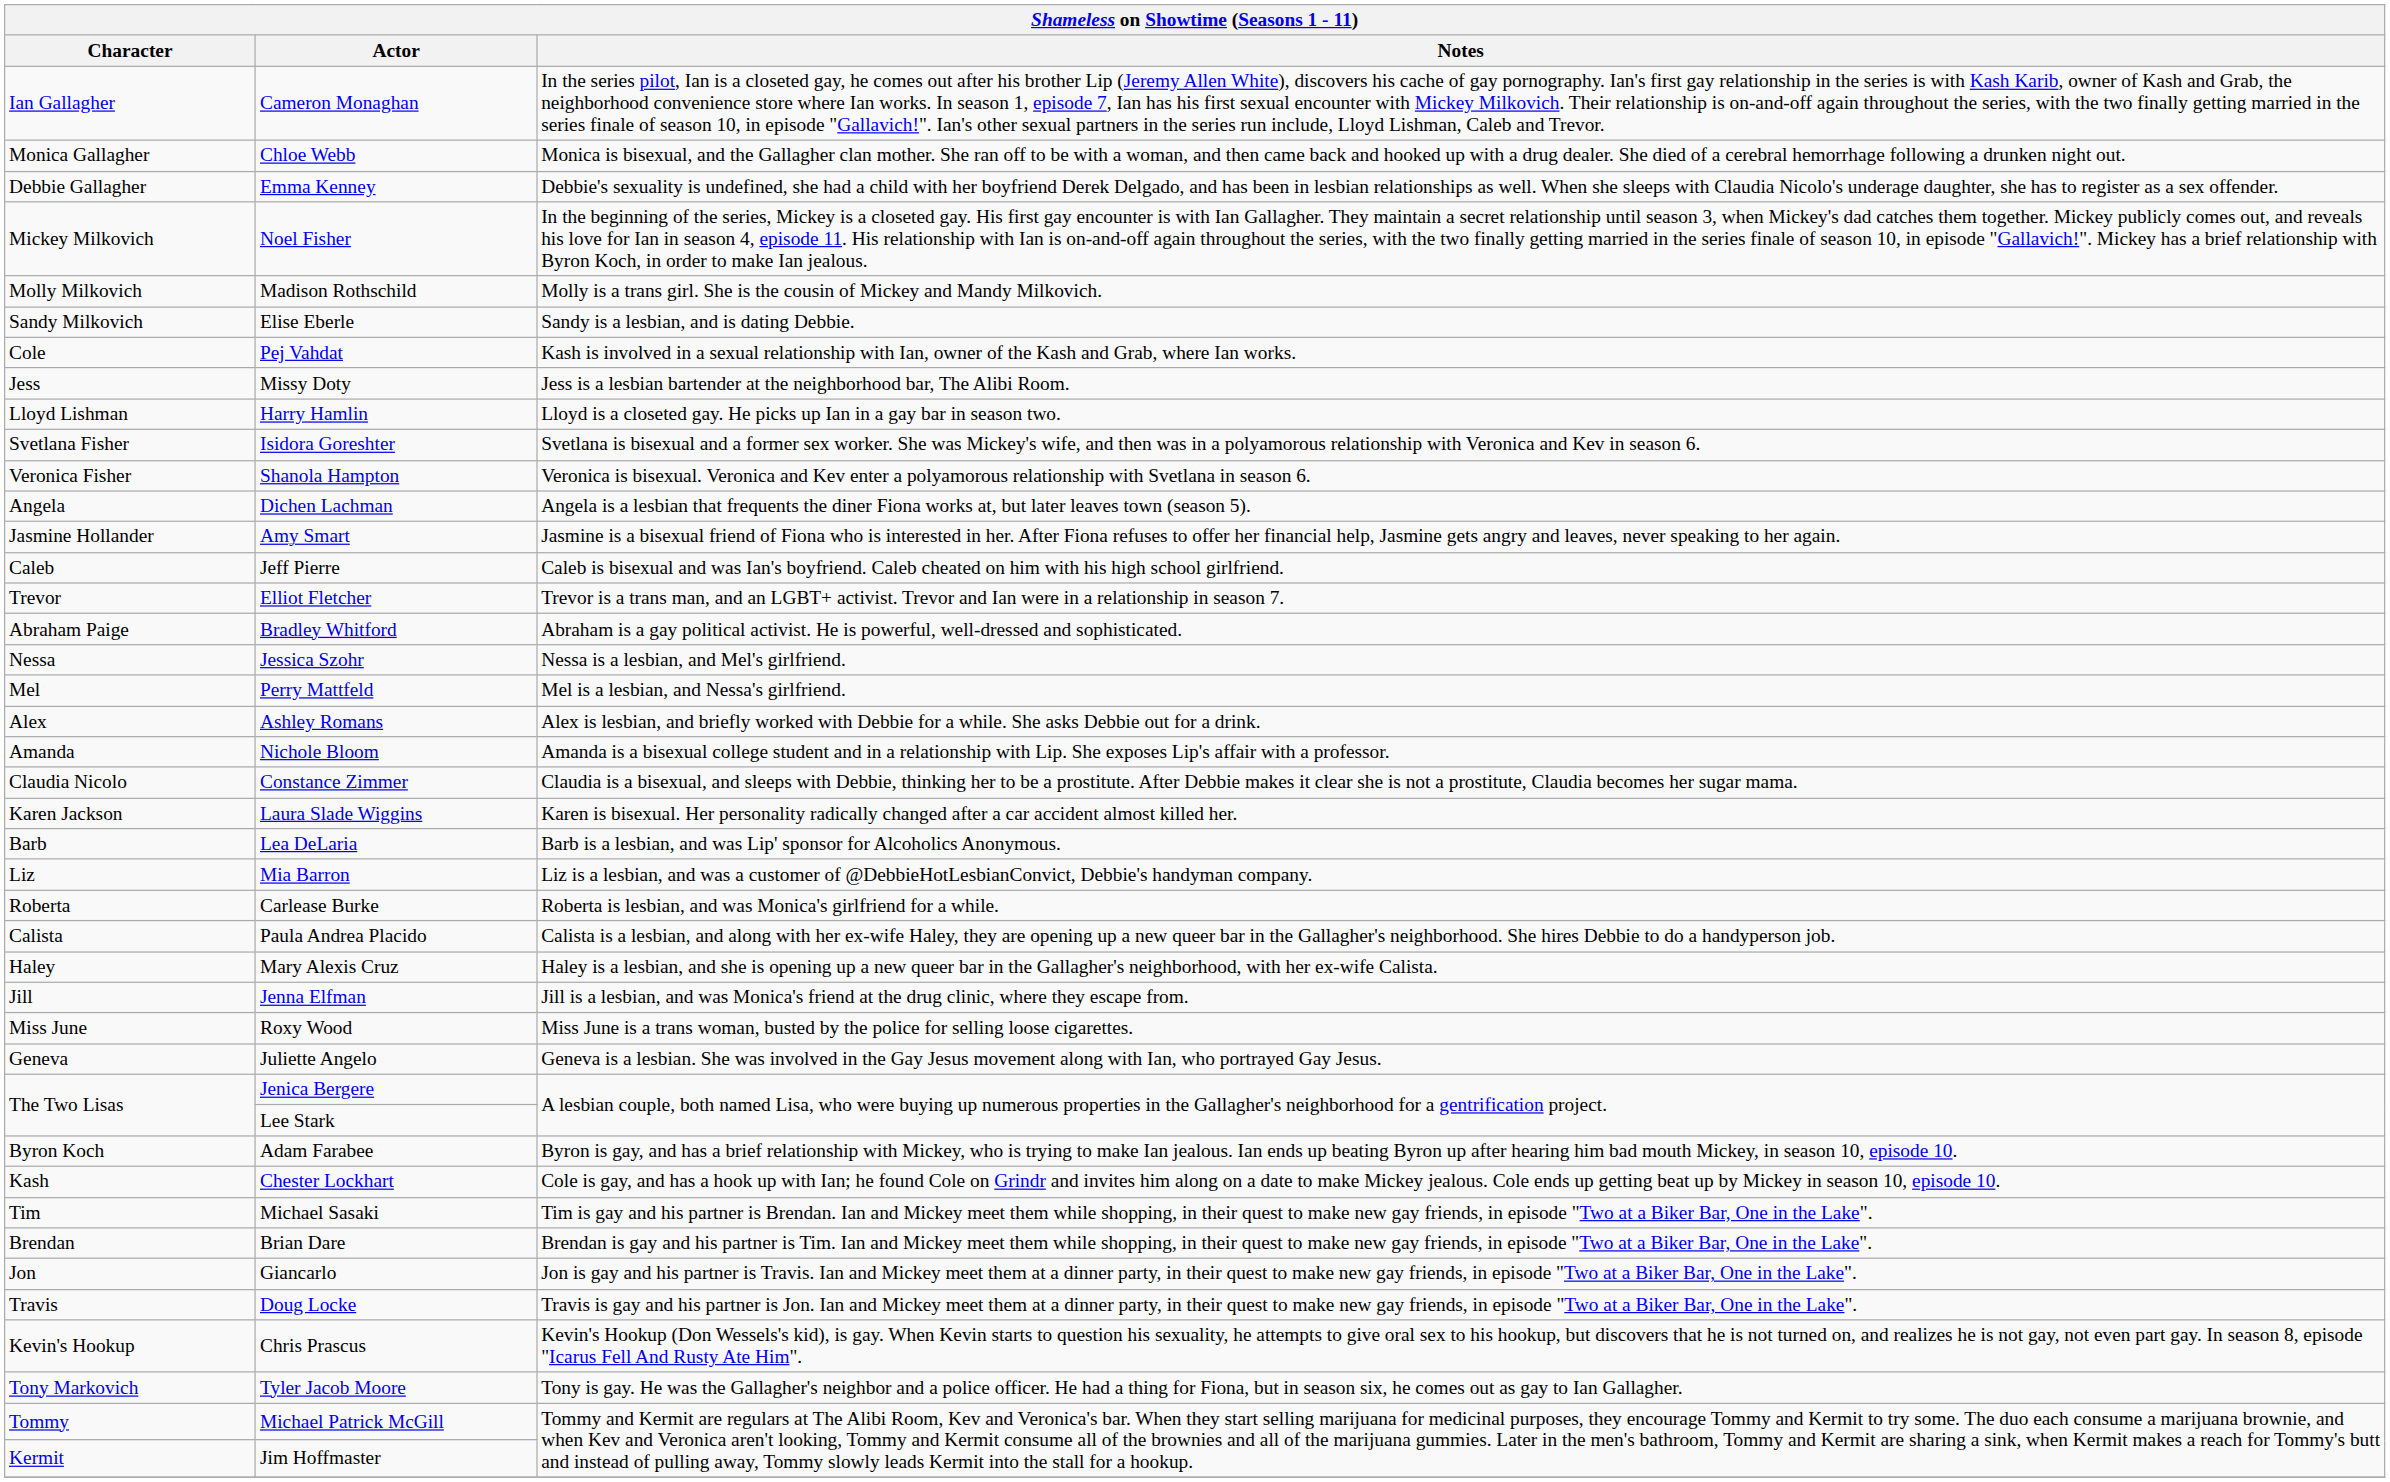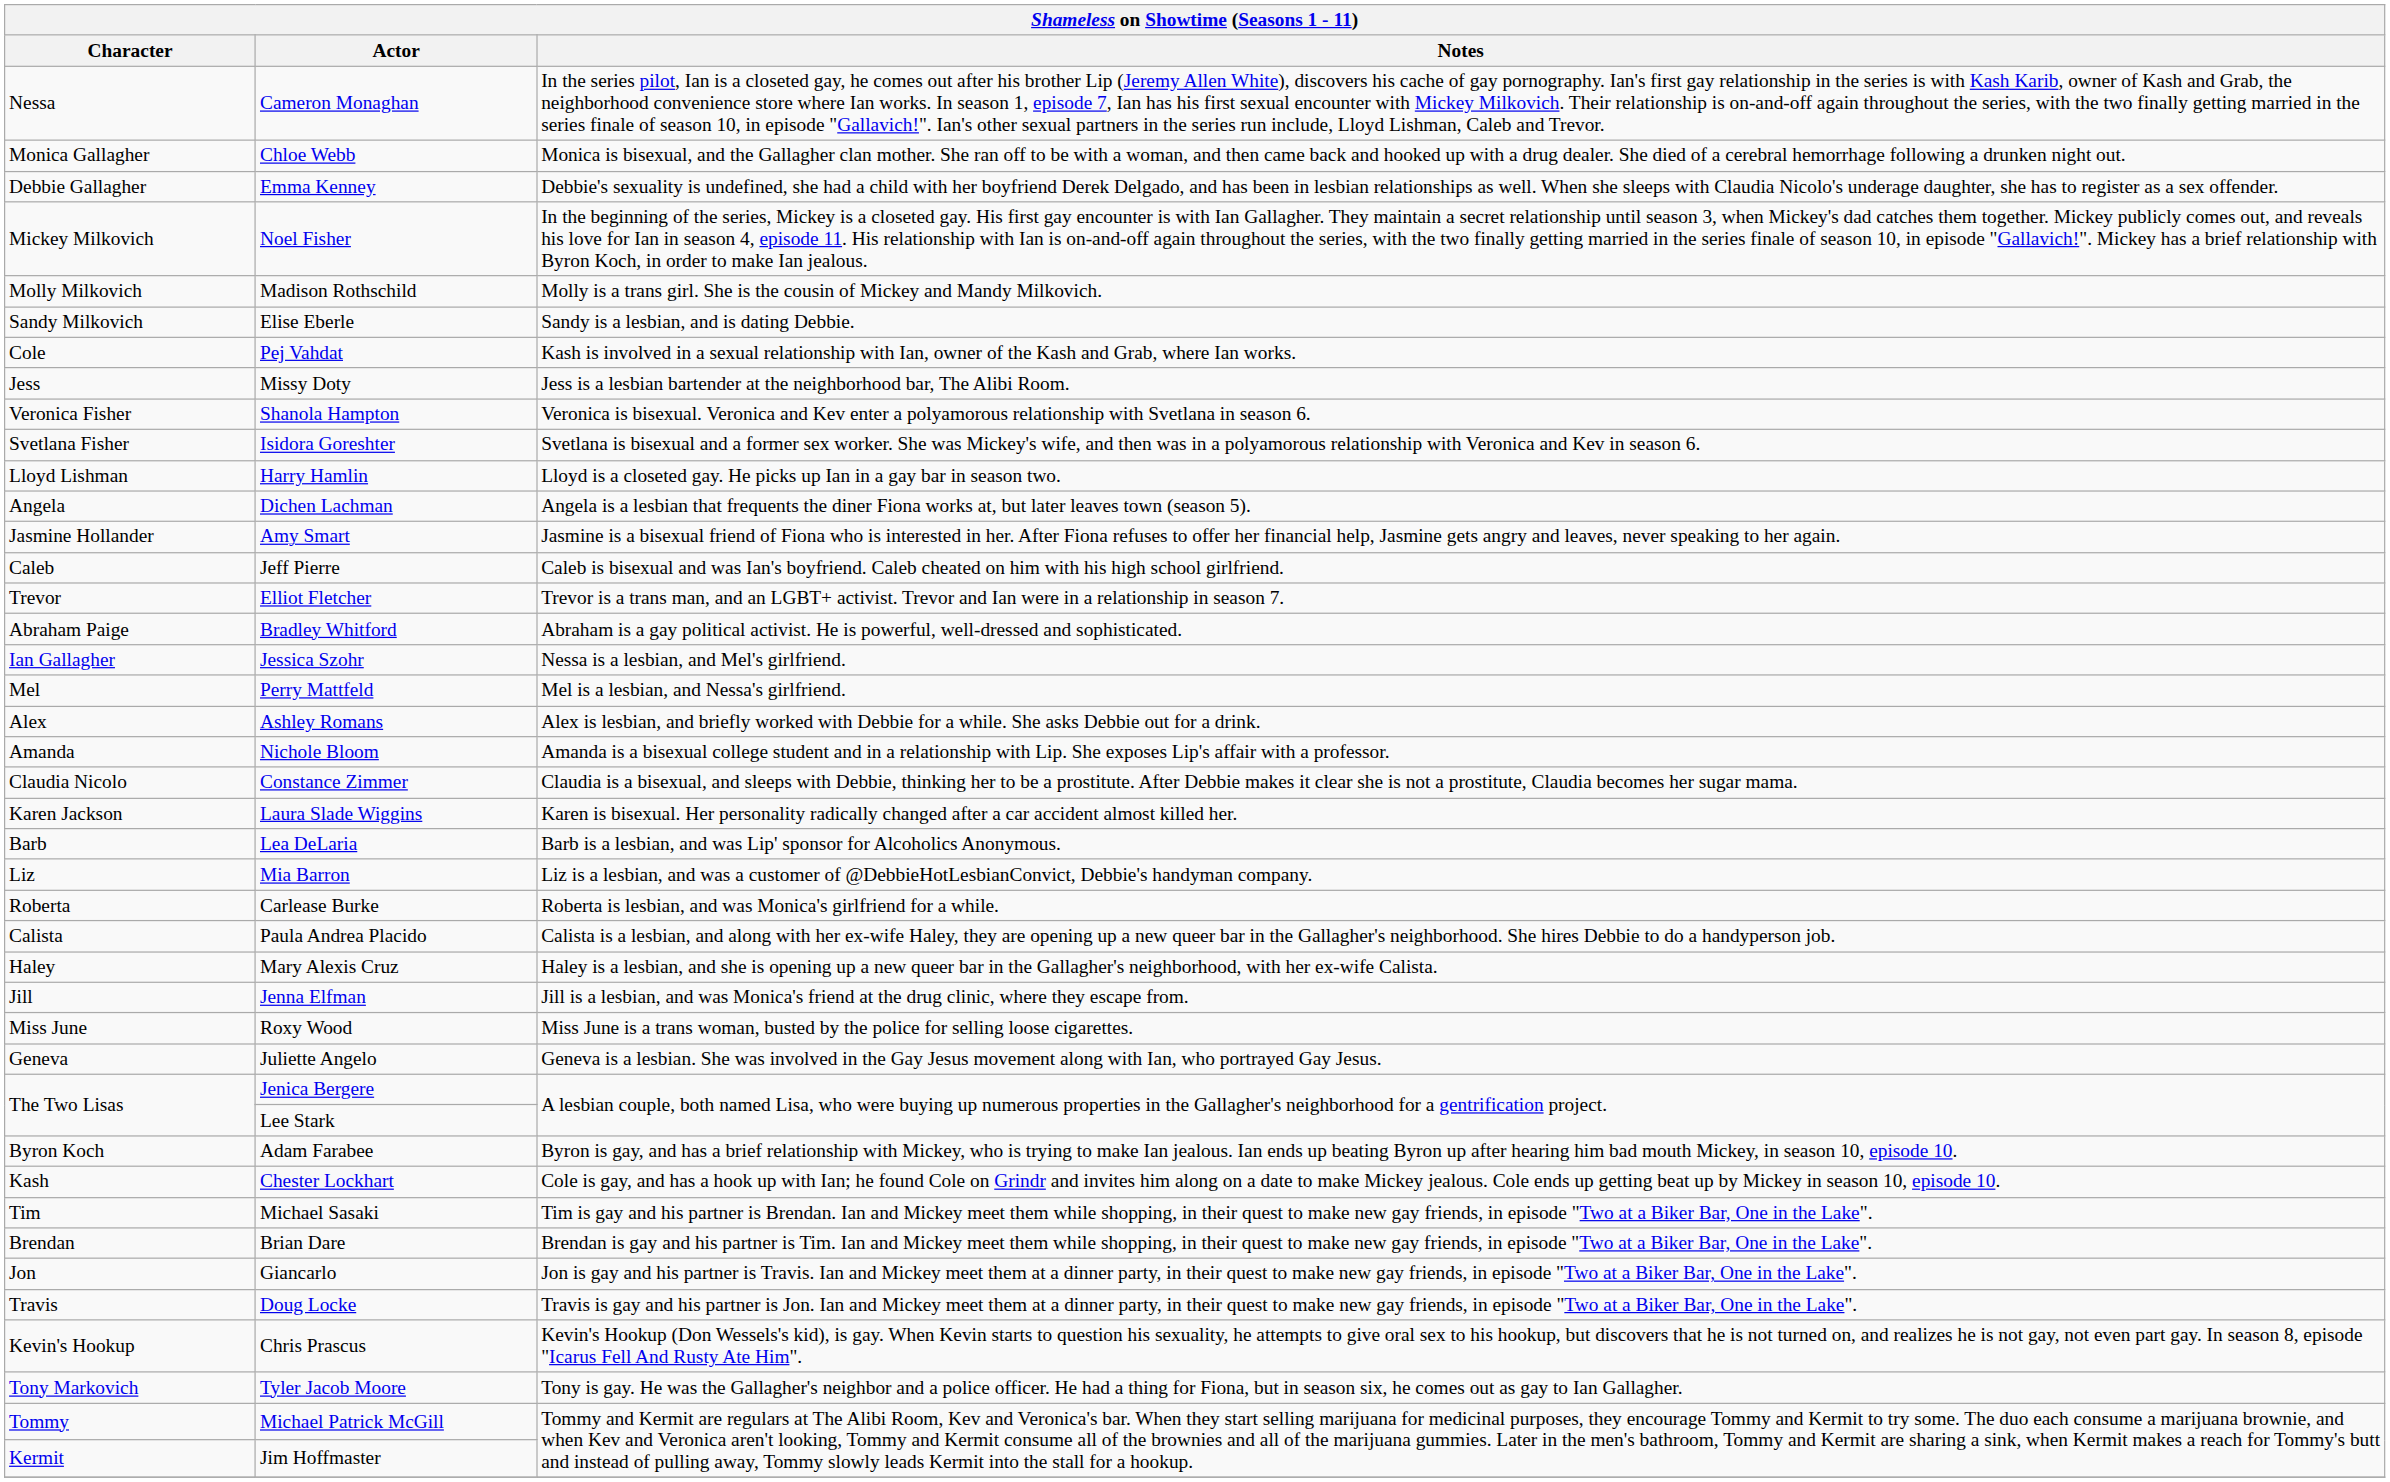(62, 103) Ian Gallagher -> (32, 103) Nessa
rows swapped: (314, 414) <-> (330, 475)
(32, 659) Nessa -> (62, 659) Ian Gallagher
